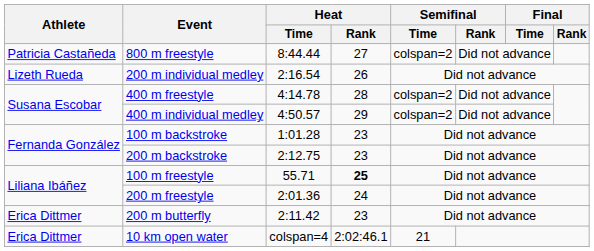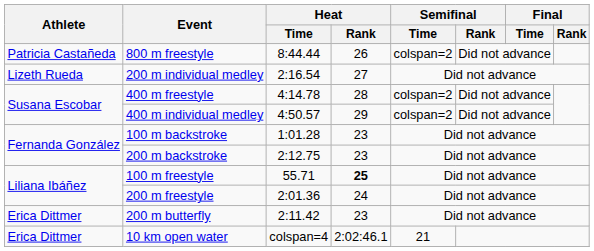(361, 54) 27 -> (361, 54) 26
(361, 75) 26 -> (361, 75) 27
